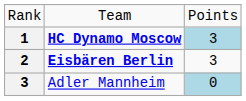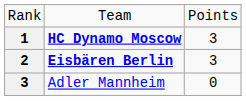(213, 39) lightblue background -> (213, 39) no background
(213, 84) lightblue background -> (213, 84) no background
